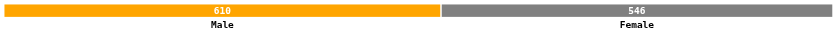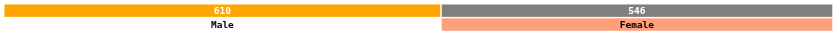(637, 25) no background -> (637, 25) lightsalmon background
